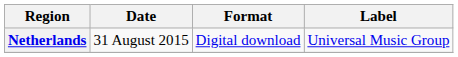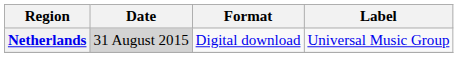(141, 40) no background -> (141, 40) lightgrey background
